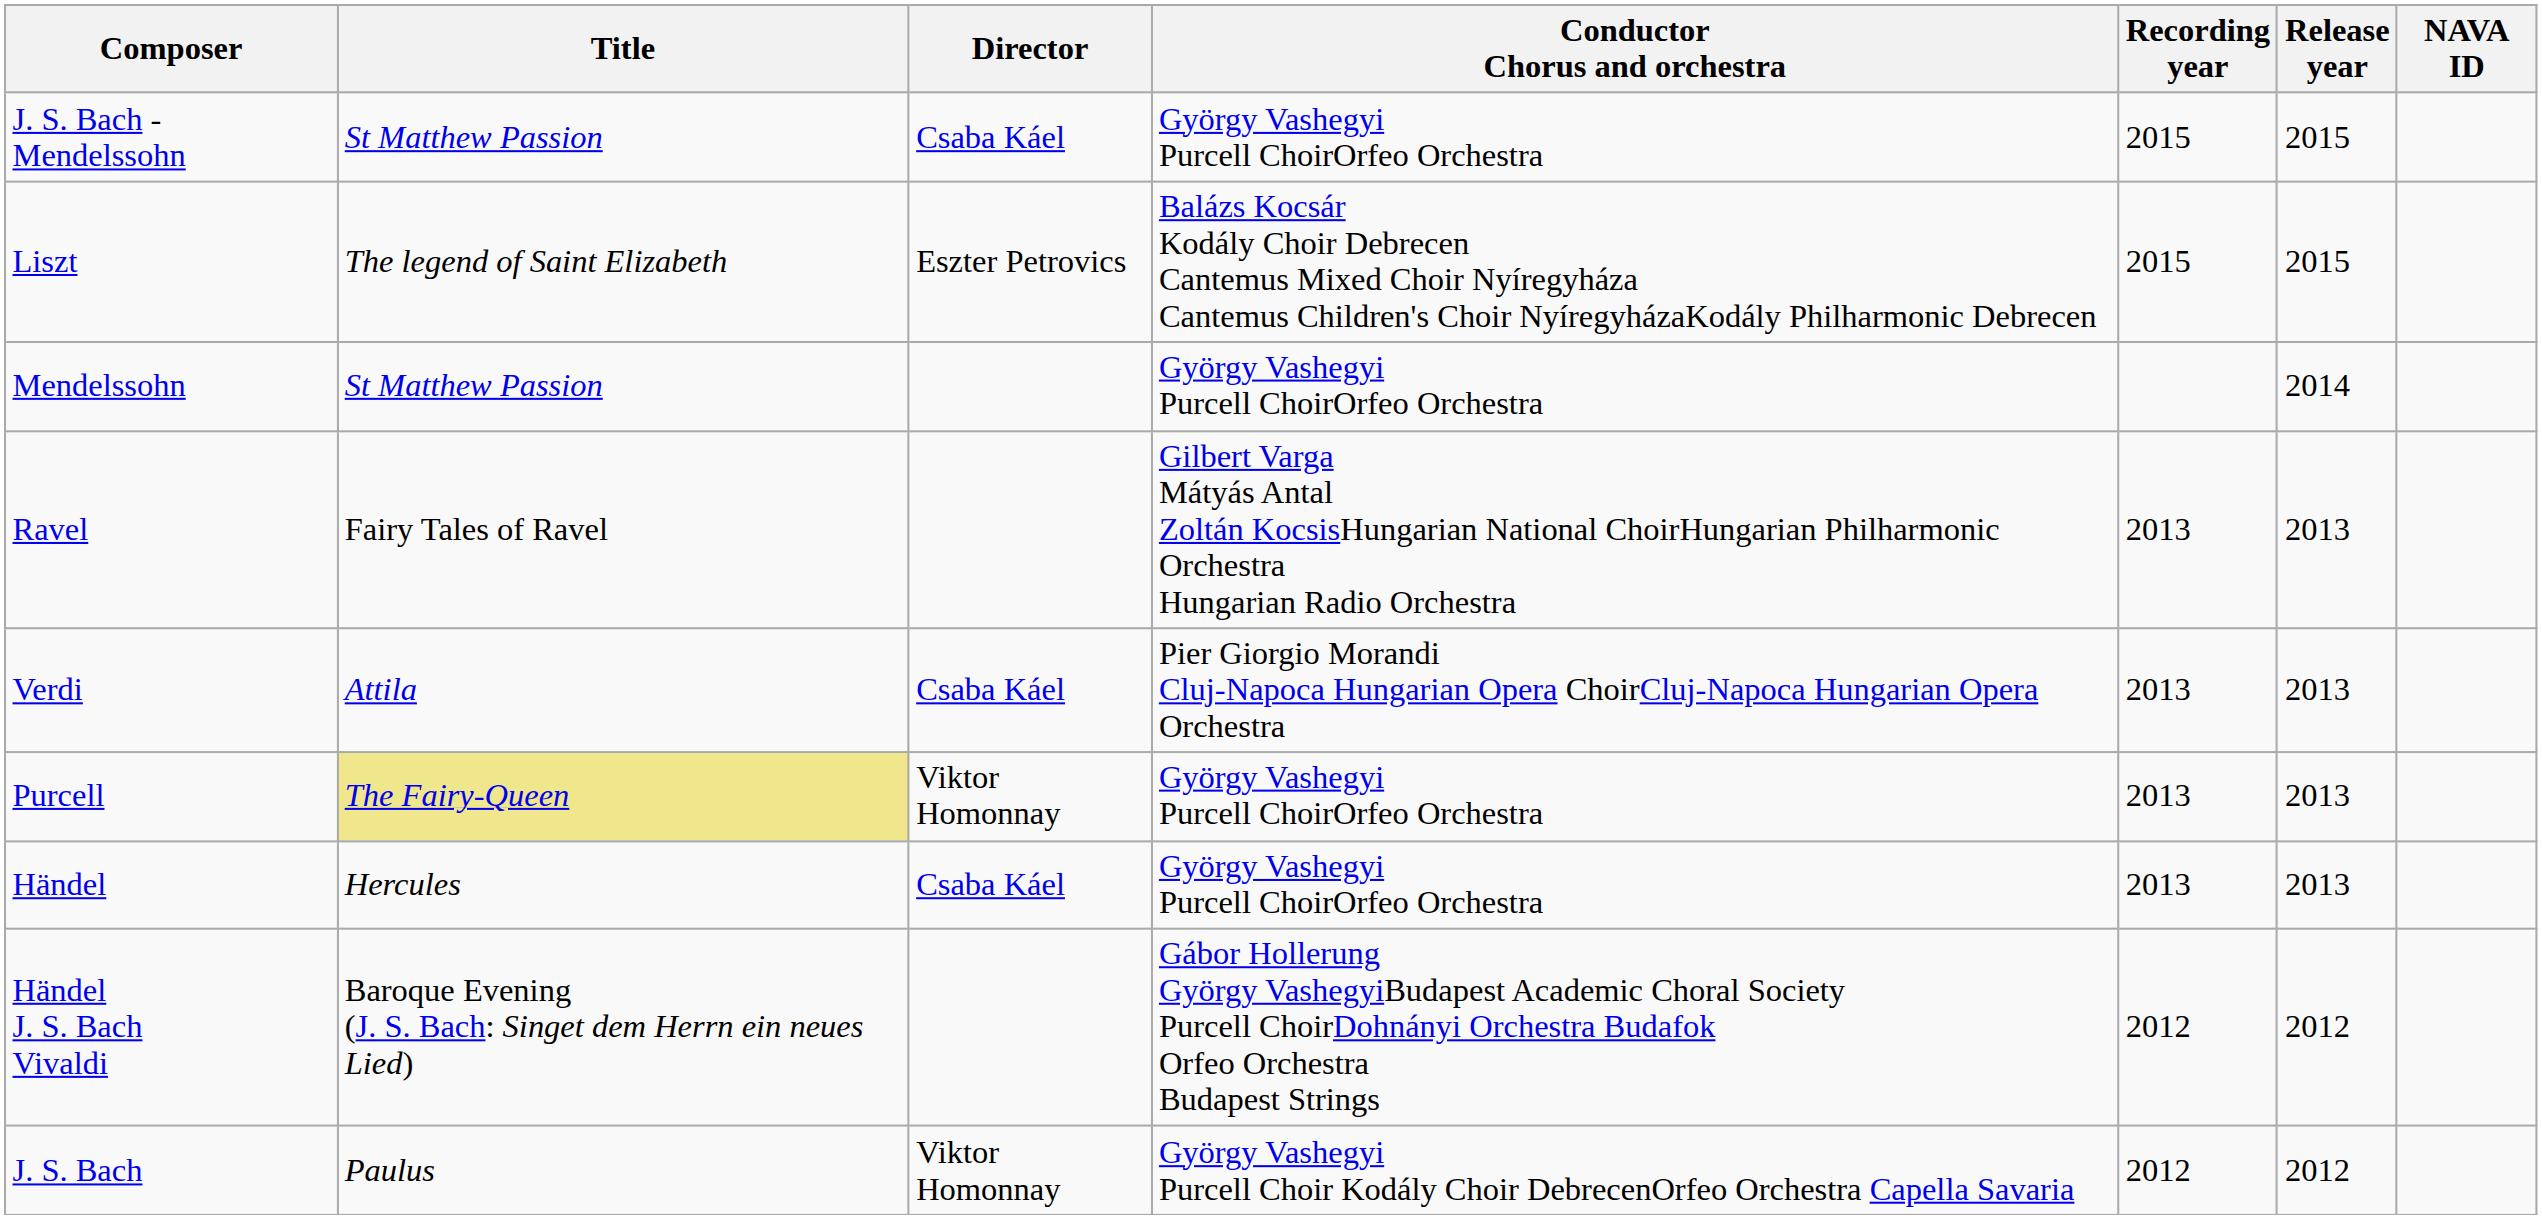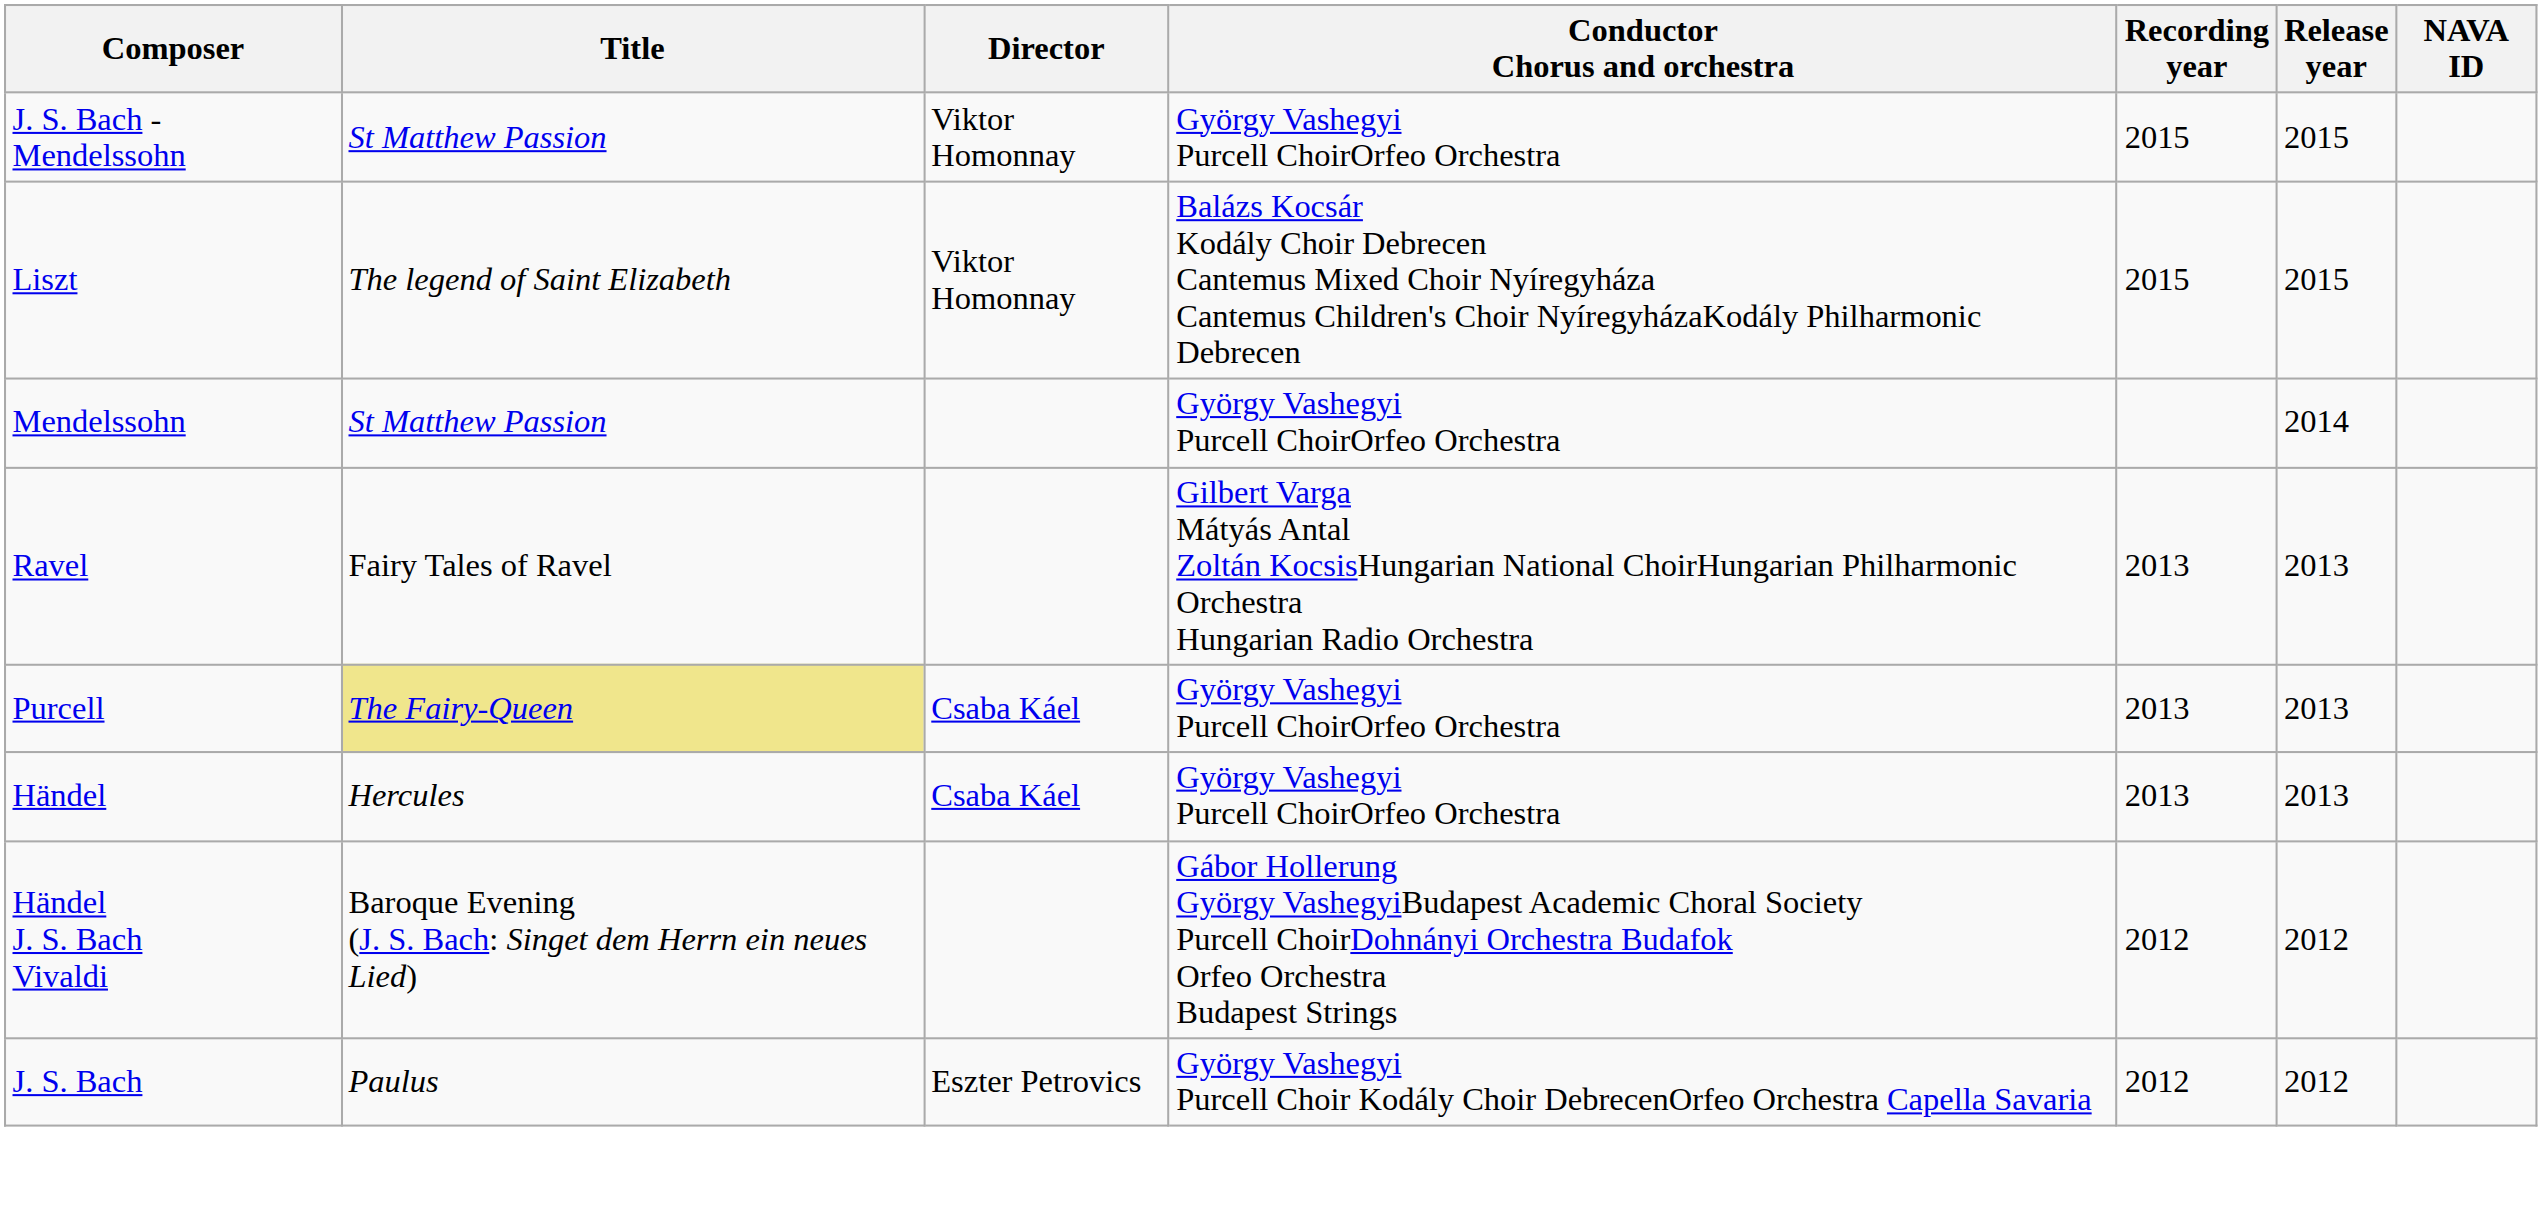(991, 136) Csaba Káel -> (1003, 136) Viktor Homonnay
(1021, 261) Eszter Petrovics -> (1003, 279) Viktor Homonnay
- row: (48, 689)
(988, 796) Viktor Homonnay -> (1006, 708) Csaba Káel
(988, 1169) Viktor Homonnay -> (1036, 1081) Eszter Petrovics
